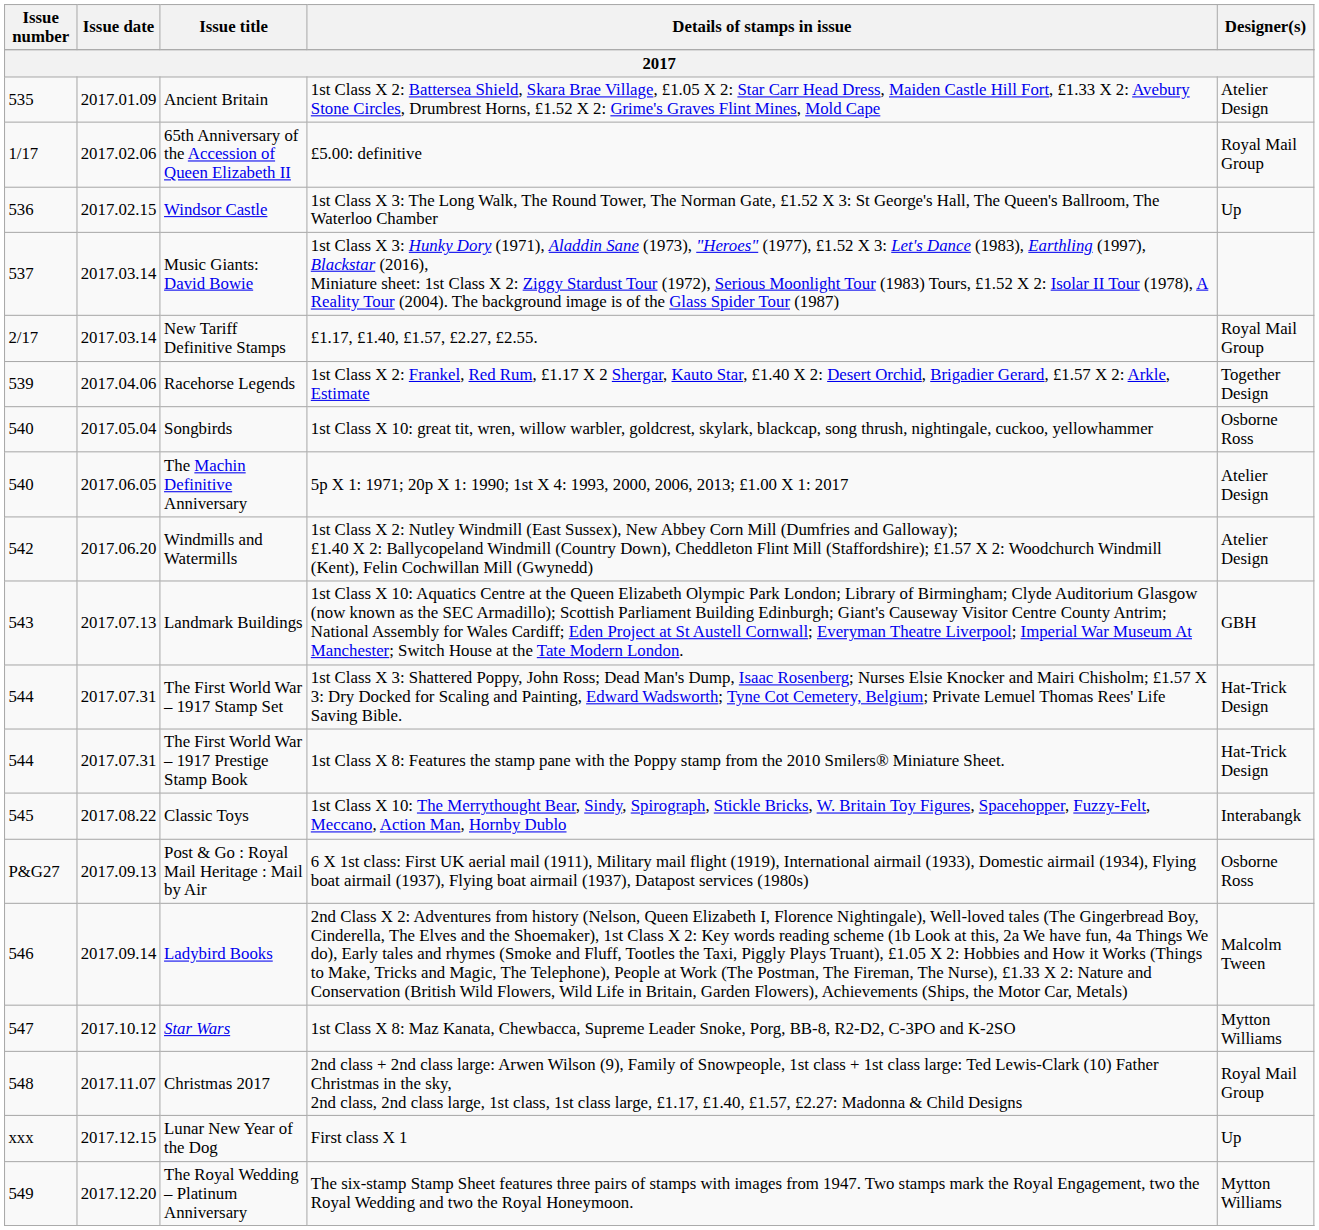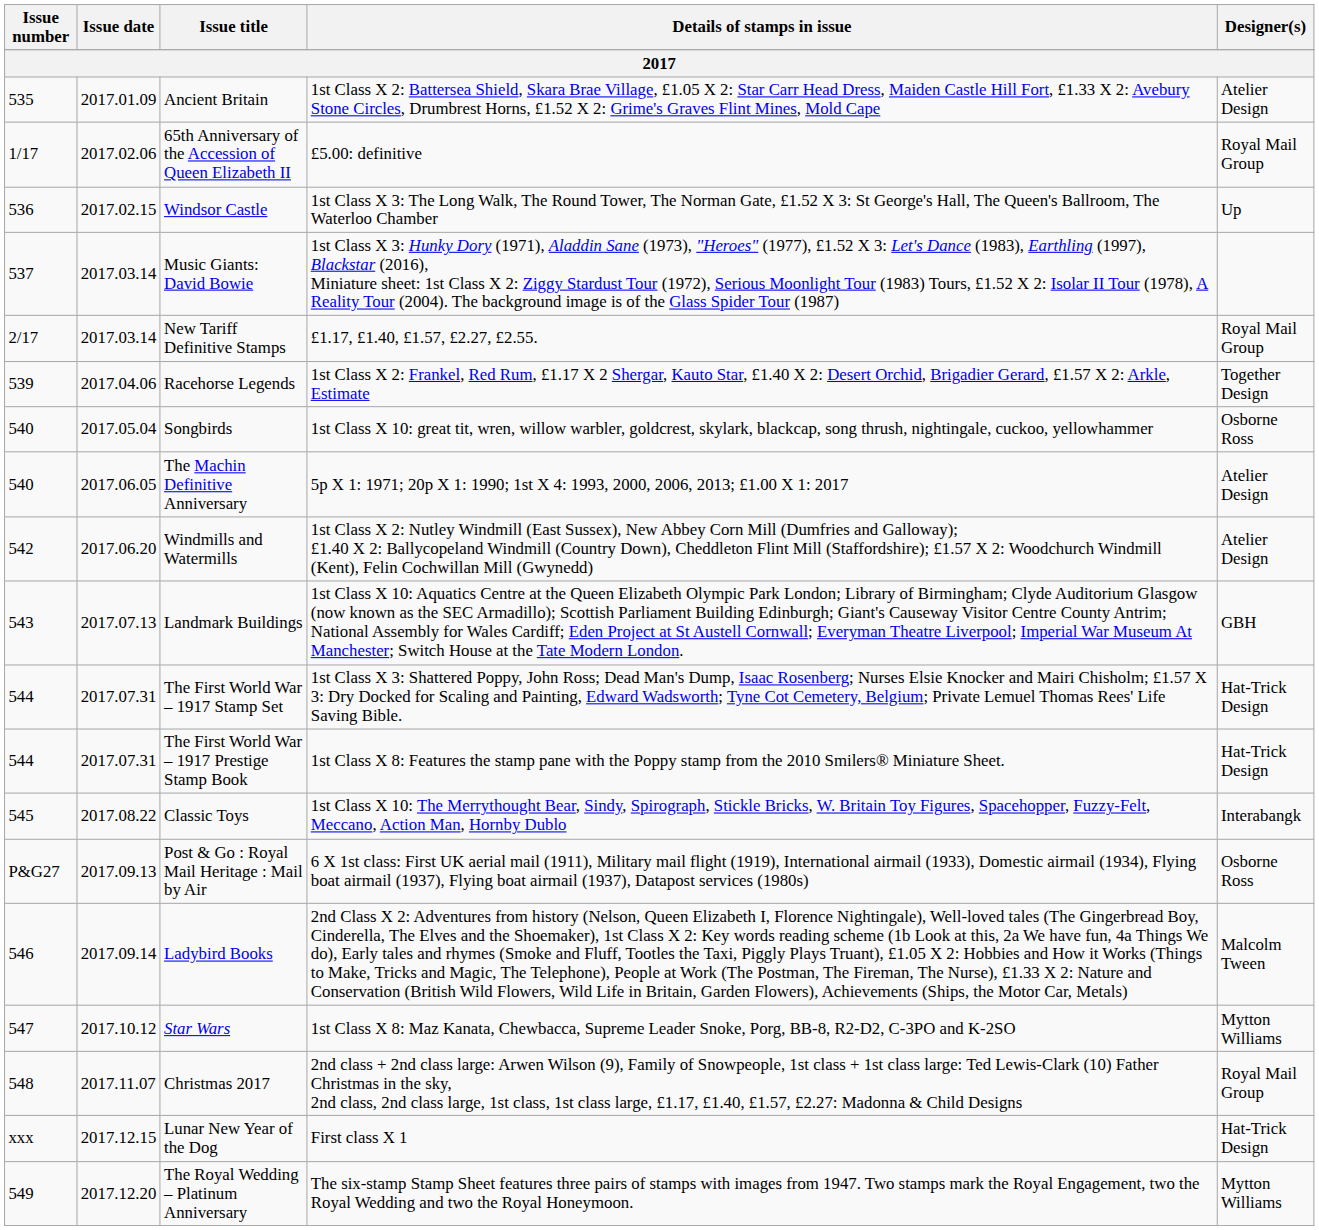(1231, 1138) Up -> (1254, 1138) Hat-Trick Design
